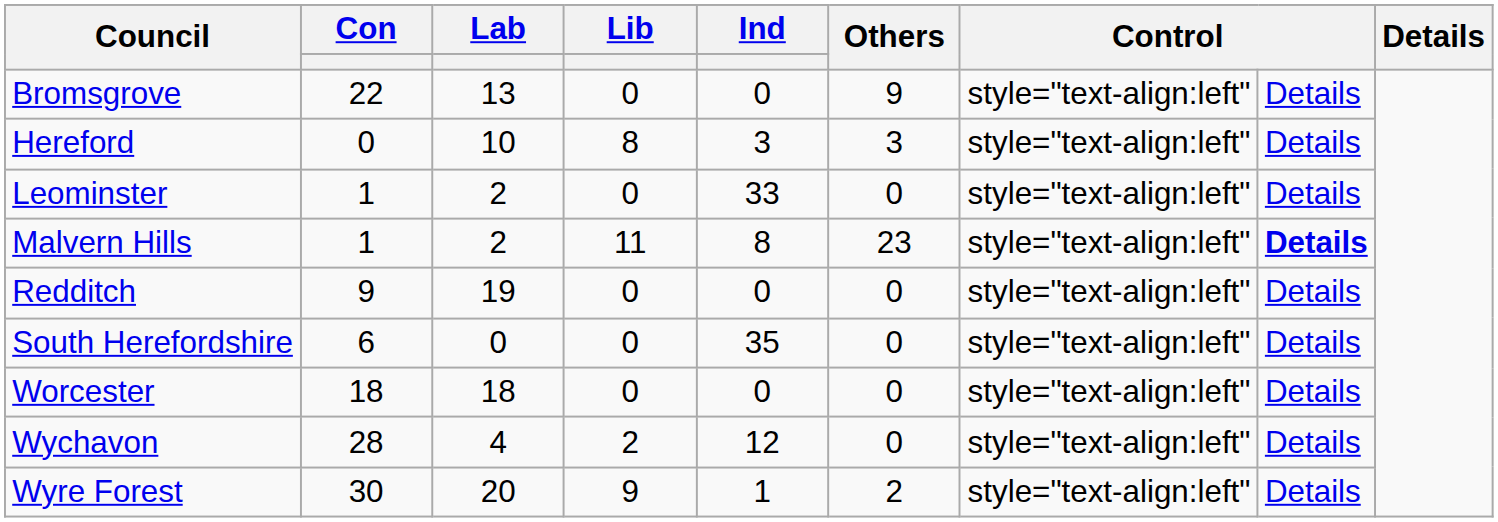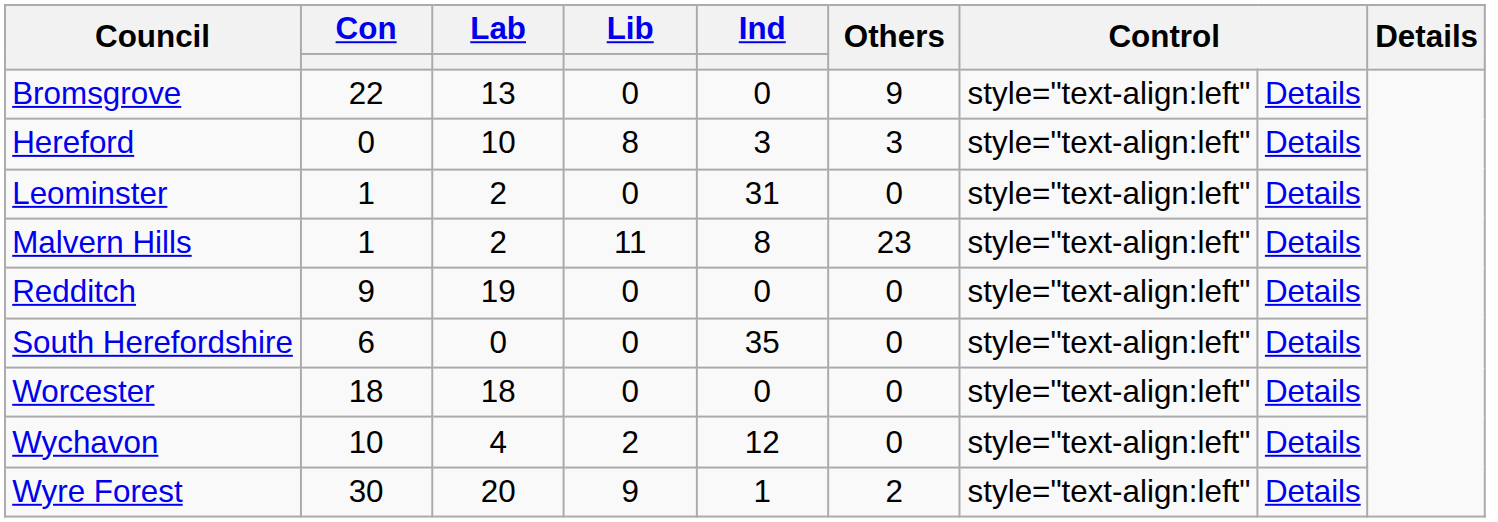(762, 193) 33 -> (762, 193) 31
(1316, 242) bold -> (1313, 242) normal
(366, 441) 28 -> (366, 441) 10
